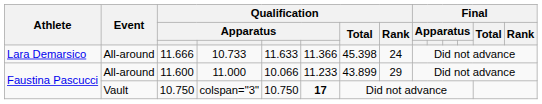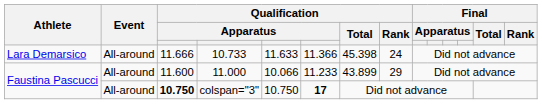(116, 90) Vault -> (129, 90) All-around
(177, 90) normal -> (177, 90) bold
